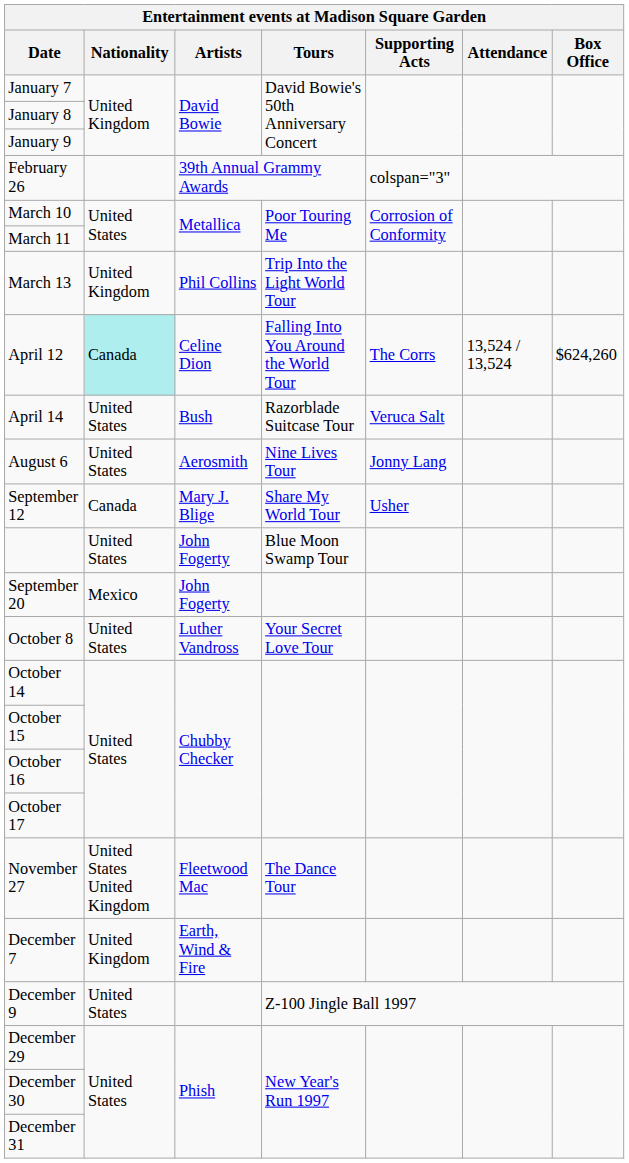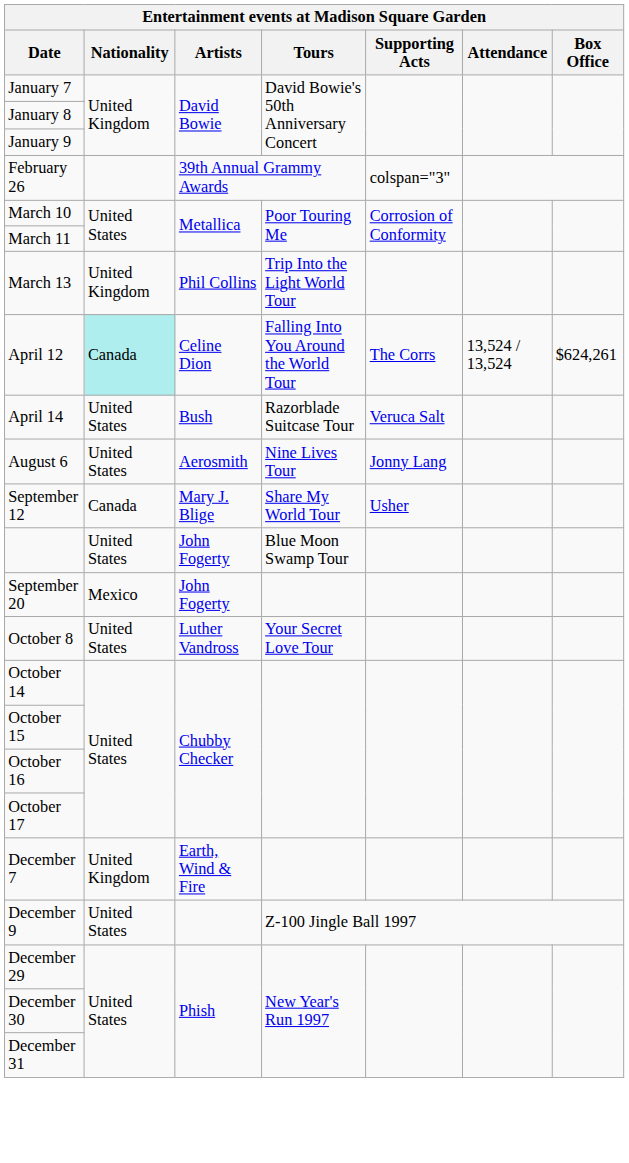(586, 354) $624,260 -> (586, 354) $624,261
- row: (43, 878)
